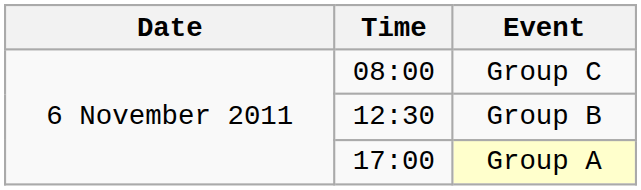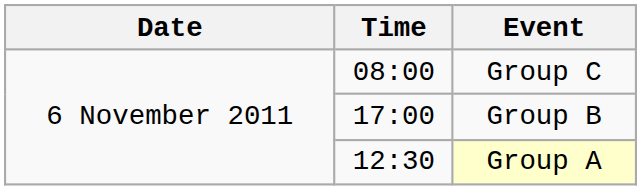(394, 117) 12:30 -> (394, 117) 17:00
(394, 162) 17:00 -> (394, 162) 12:30
